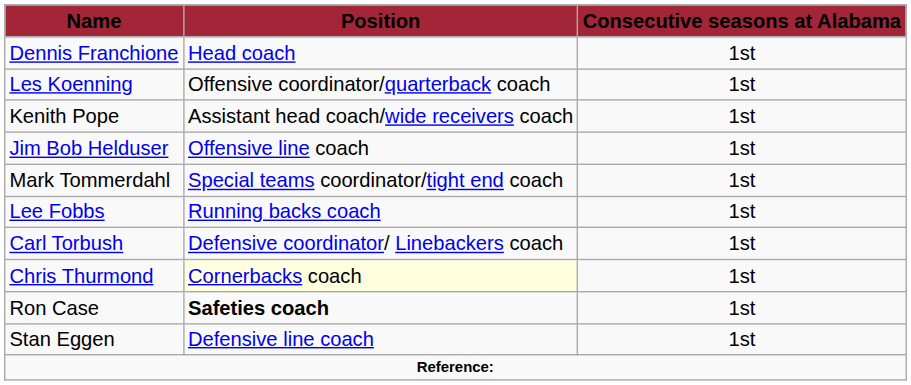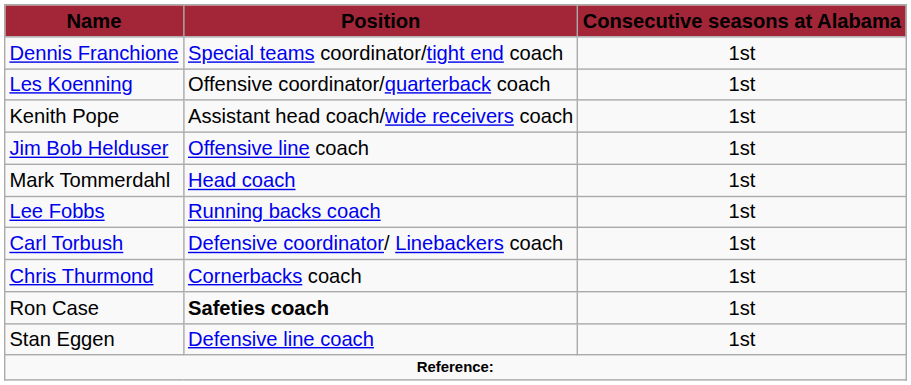(242, 53) Head coach -> (376, 53) Special teams coordinator/tight end coach
(376, 180) Special teams coordinator/tight end coach -> (242, 180) Head coach
(275, 276) lightyellow background -> (275, 276) no background
